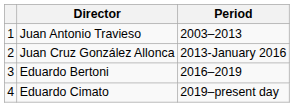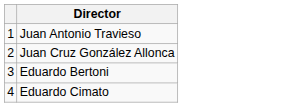- column: (233, 14)
